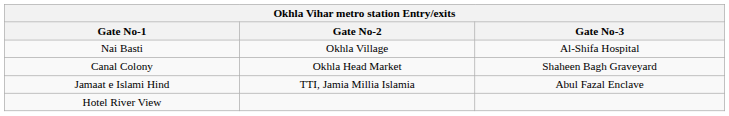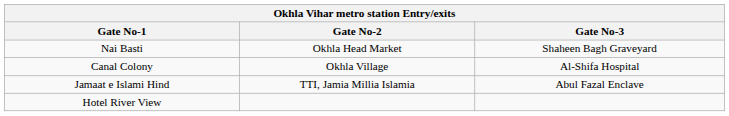(357, 48) Okhla Village -> (357, 48) Okhla Head Market
(600, 48) Al-Shifa Hospital -> (600, 48) Shaheen Bagh Graveyard
(357, 66) Okhla Head Market -> (357, 66) Okhla Village
(600, 66) Shaheen Bagh Graveyard -> (600, 66) Al-Shifa Hospital
